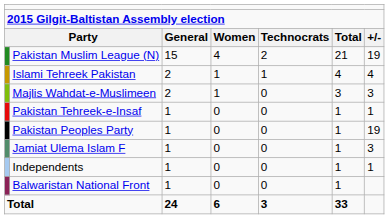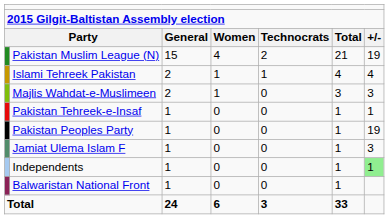(370, 167) no background -> (370, 167) lightgreen background
